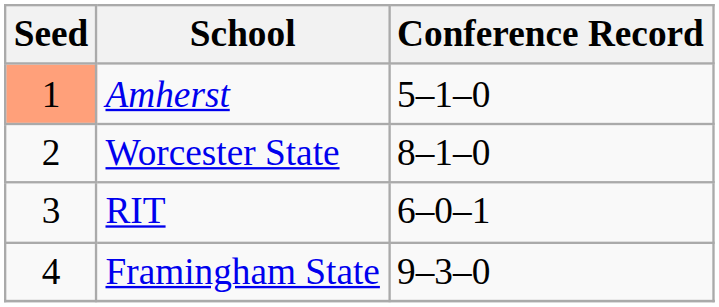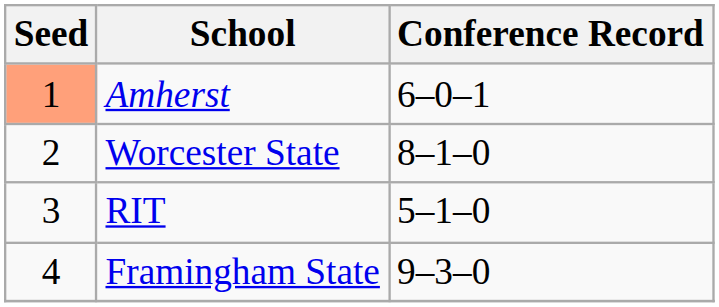(444, 93) 5–1–0 -> (444, 93) 6–0–1
(444, 211) 6–0–1 -> (444, 211) 5–1–0
